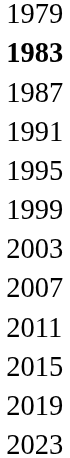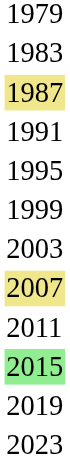(35, 53) bold -> (35, 53) normal
(35, 92) no background -> (35, 92) khaki background
(35, 288) no background -> (35, 288) khaki background
(35, 366) no background -> (35, 366) lightgreen background
